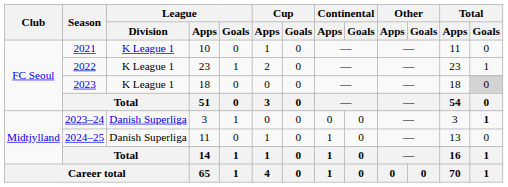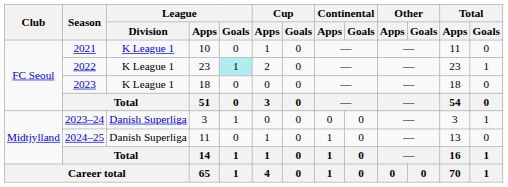(236, 66) no background -> (236, 66) paleturquoise background
(486, 84) lightgrey background -> (486, 84) no background
(486, 119) bold -> (486, 119) normal
